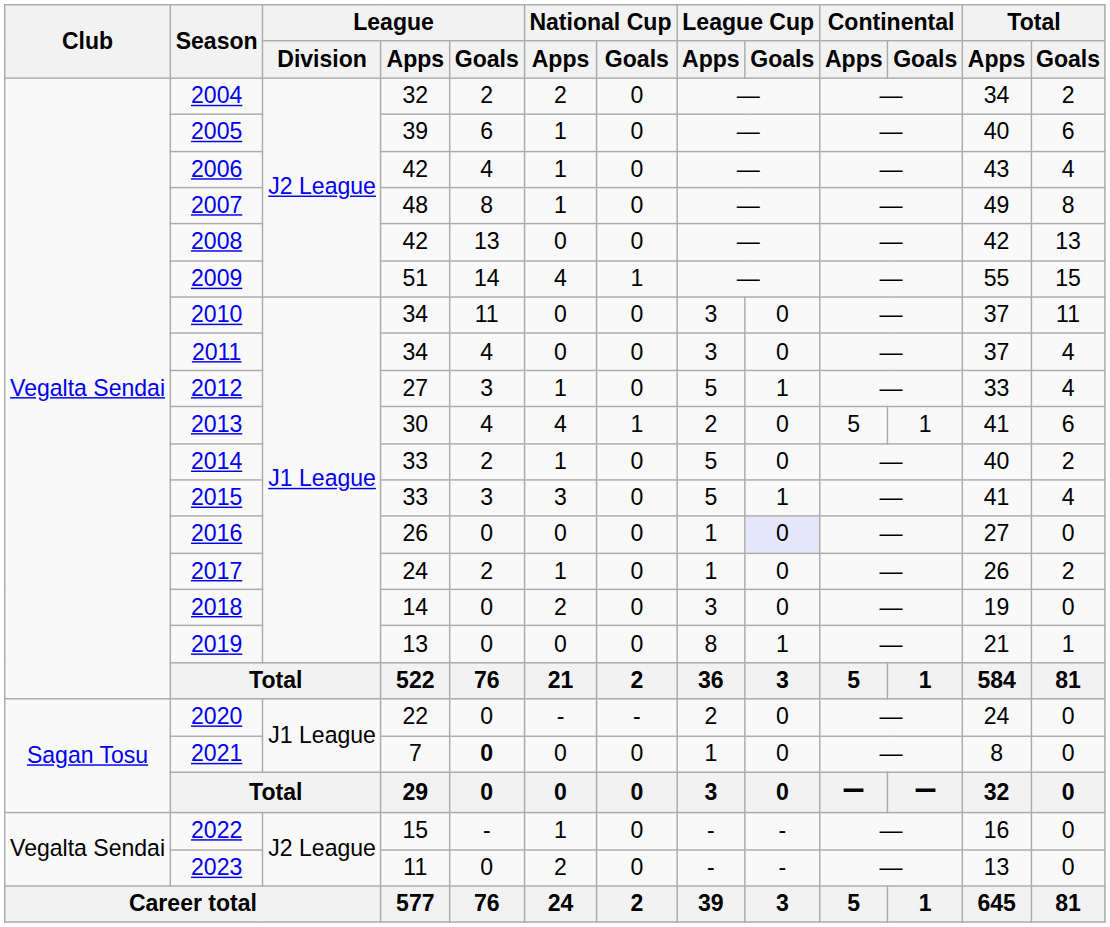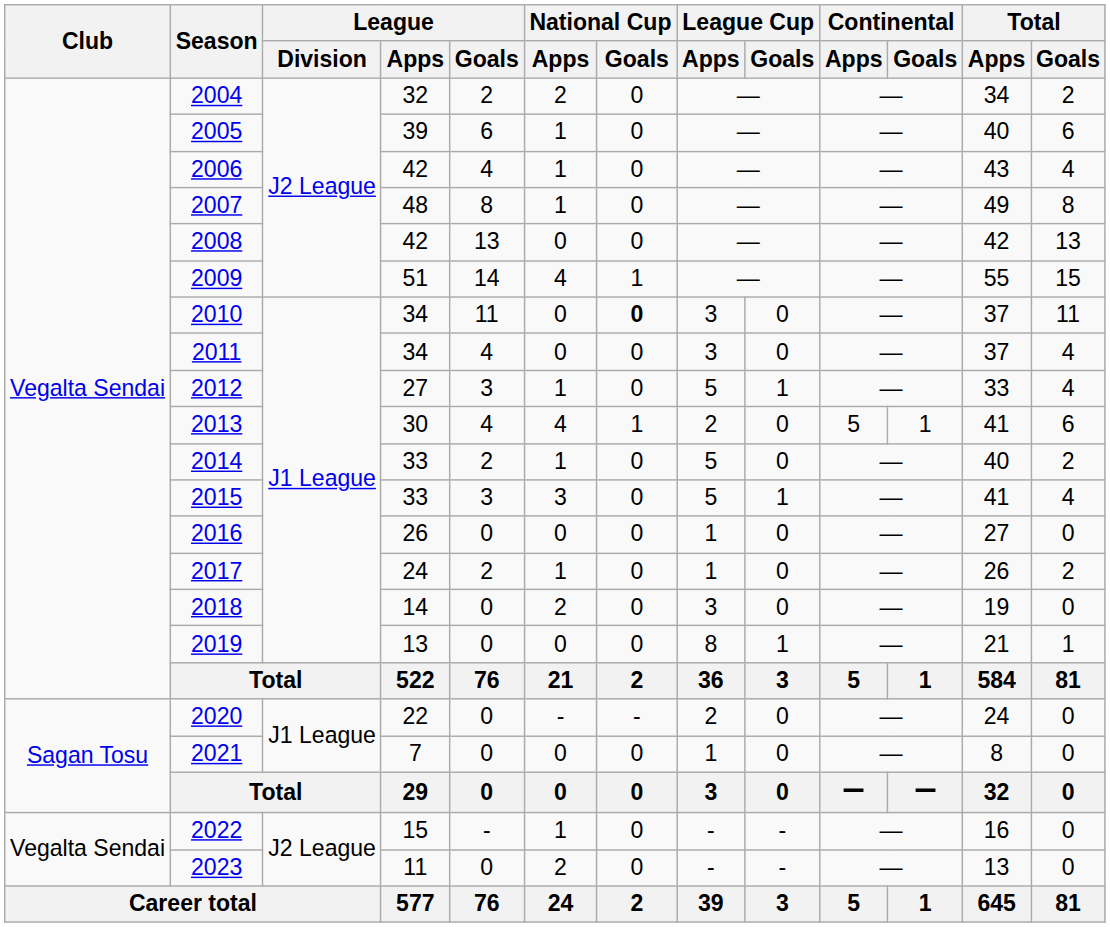(637, 315) normal -> (637, 315) bold
(782, 534) lavender background -> (782, 534) no background
(487, 753) bold -> (487, 753) normal
